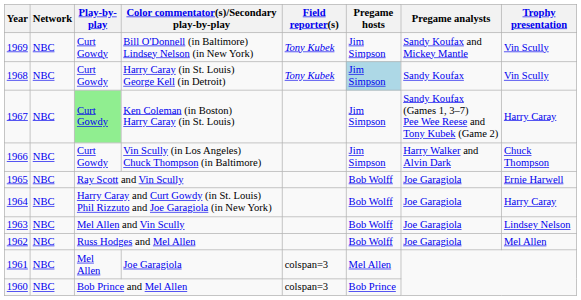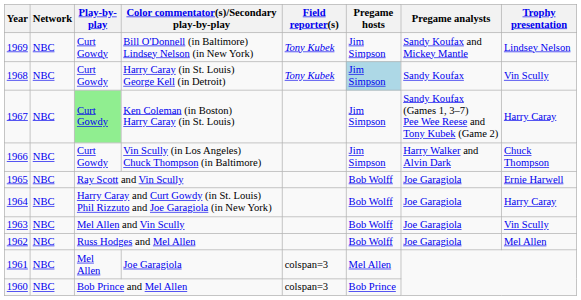(526, 47) Vin Scully -> (537, 47) Lindsey Nelson
(537, 225) Lindsey Nelson -> (526, 225) Vin Scully
